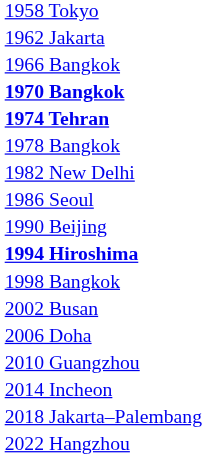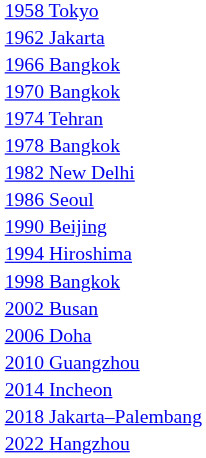(65, 91) bold -> (62, 91) normal
(57, 118) bold -> (54, 118) normal
(71, 254) bold -> (68, 254) normal
